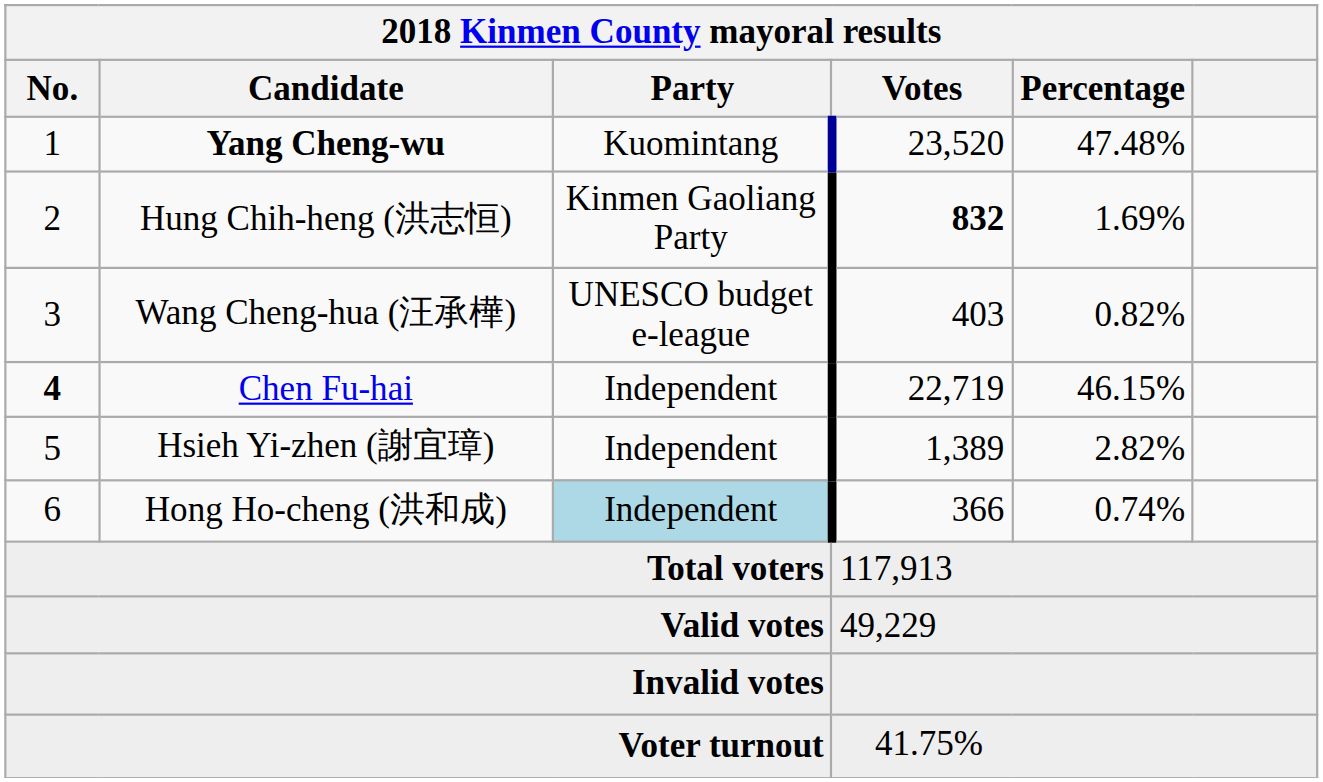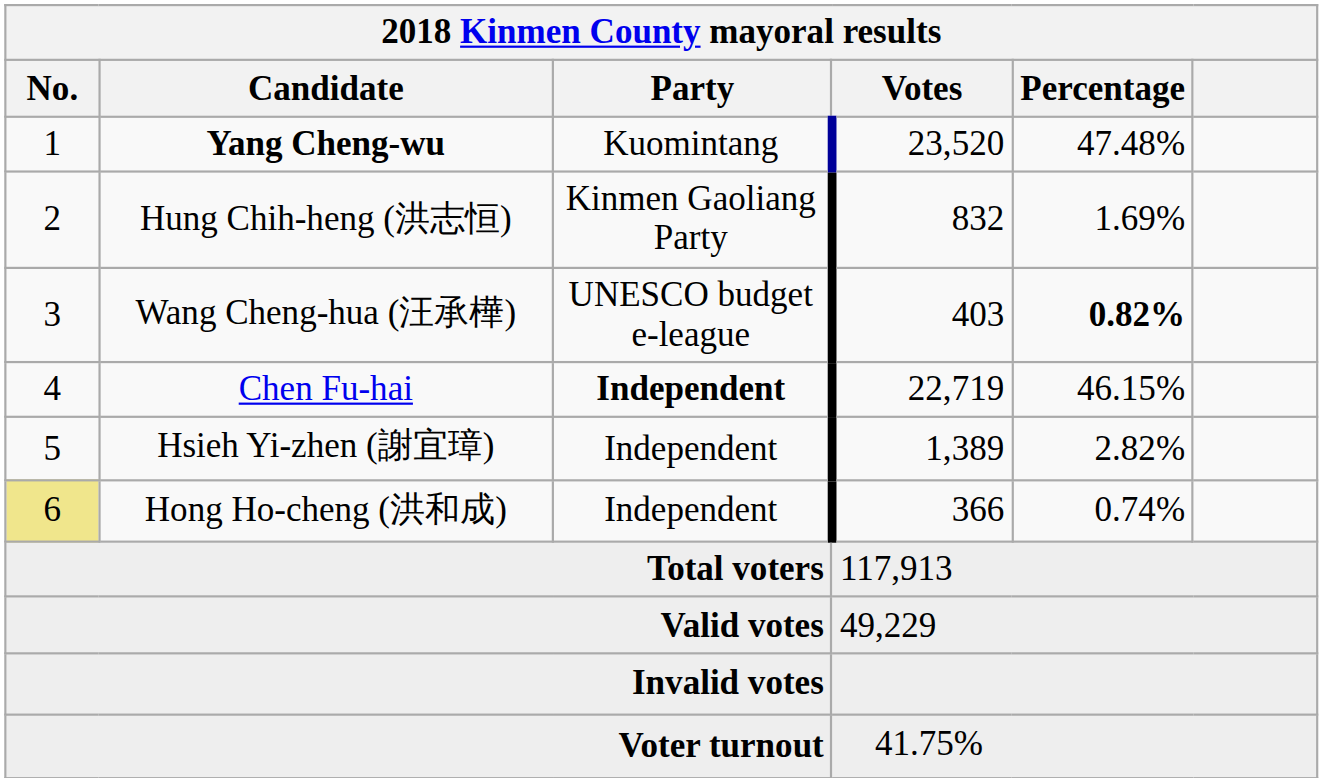(978, 218) bold -> (978, 218) normal
(1140, 313) normal -> (1137, 313) bold
(52, 388) bold -> (52, 388) normal
(691, 388) normal -> (691, 388) bold
(52, 509) no background -> (52, 509) khaki background
(691, 509) lightblue background -> (691, 509) no background
